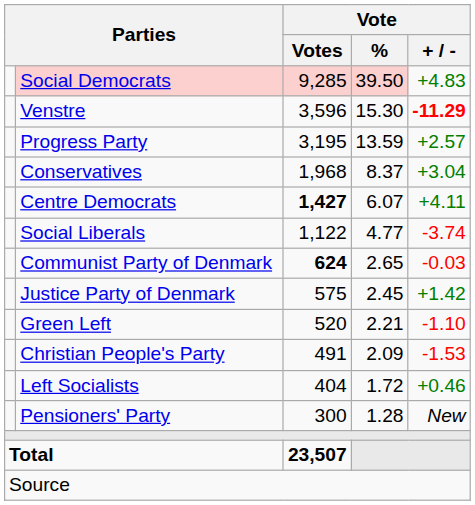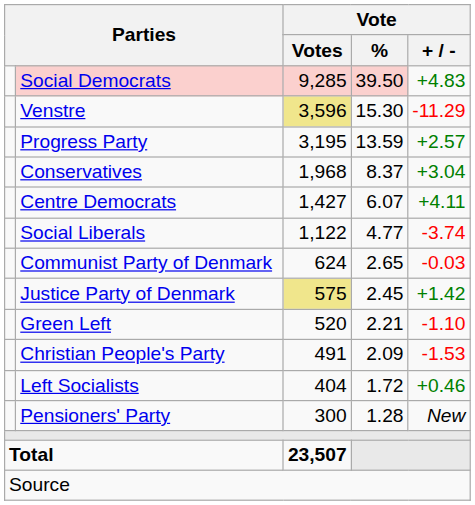(323, 111) no background -> (323, 111) khaki background
(439, 111) bold -> (439, 111) normal
(323, 202) bold -> (323, 202) normal
(331, 263) bold -> (331, 263) normal
(331, 293) no background -> (331, 293) khaki background
